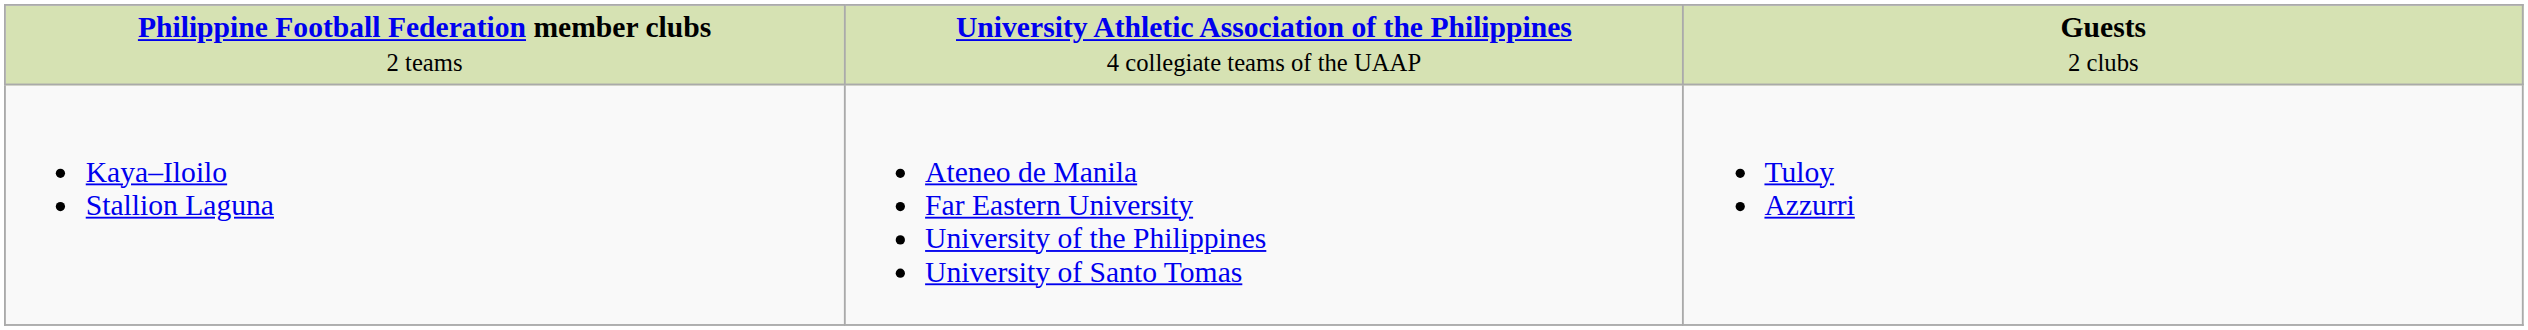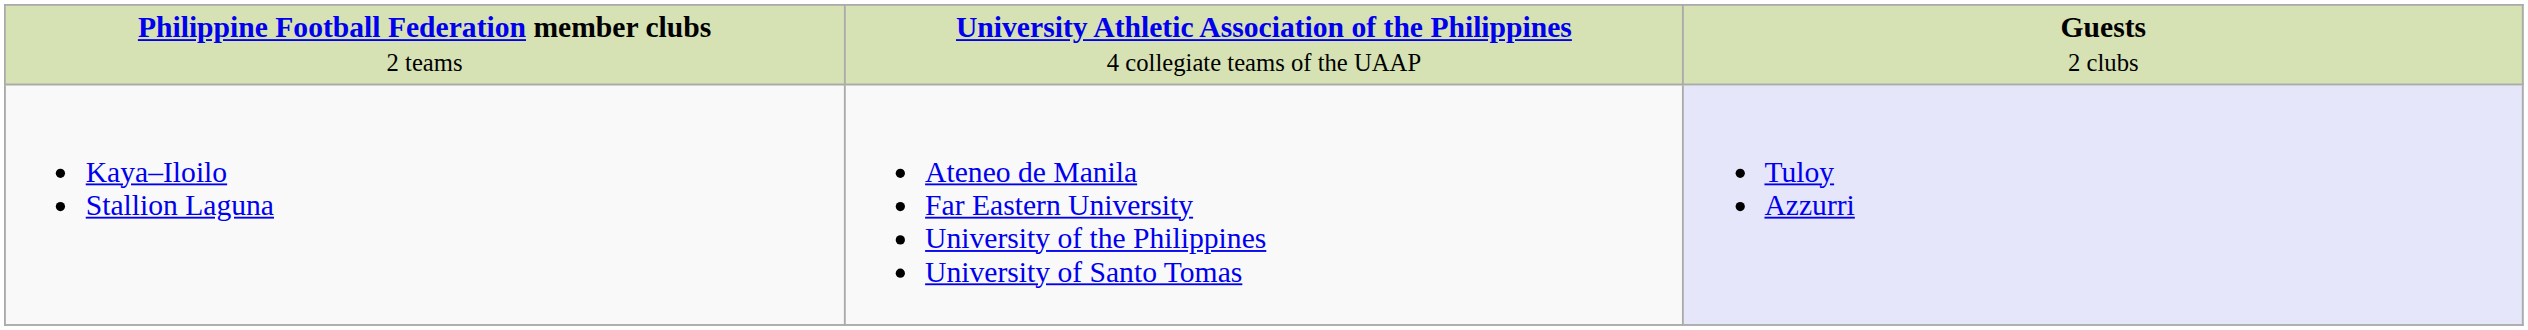(2103, 188) no background -> (2103, 188) lavender background
